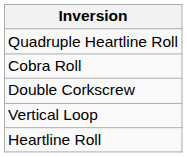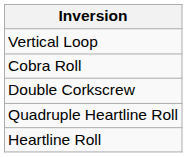(93, 41) Quadruple Heartline Roll -> (53, 41) Vertical Loop
(53, 115) Vertical Loop -> (93, 115) Quadruple Heartline Roll
